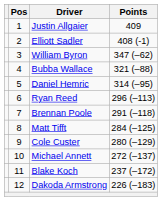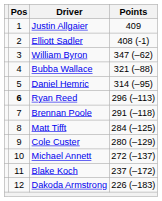(19, 98) normal -> (19, 98) bold
